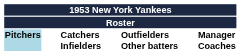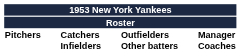(23, 35) lightblue background -> (23, 35) no background
